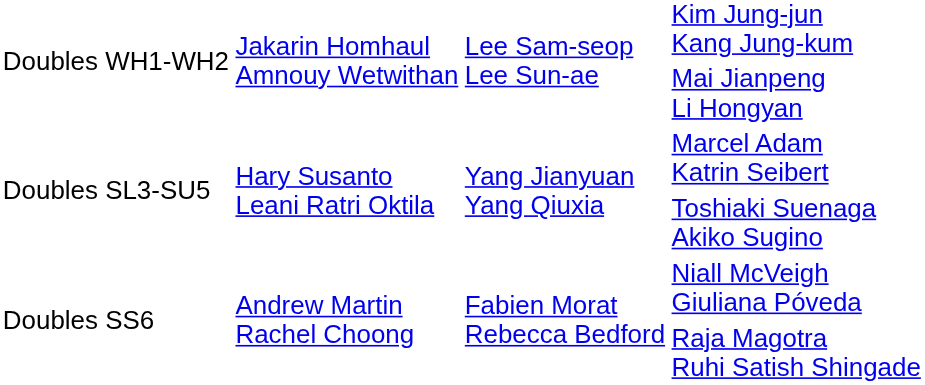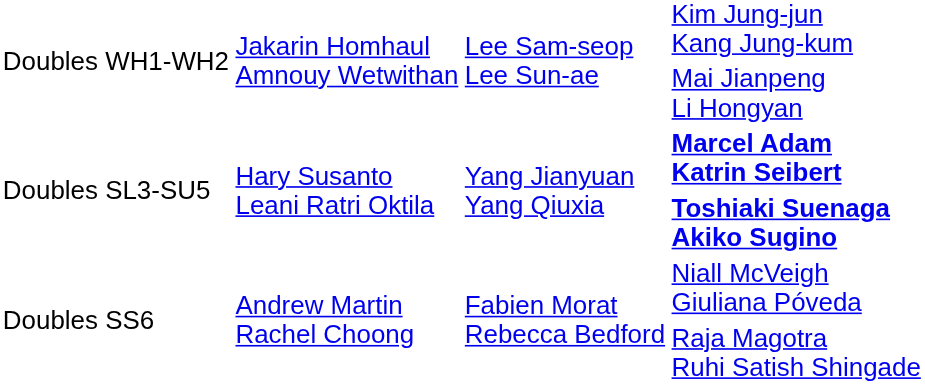(750, 158) normal -> (757, 158) bold
(774, 223) normal -> (781, 223) bold
